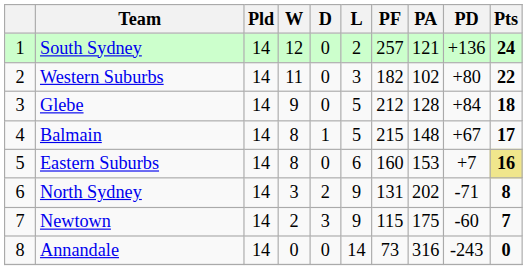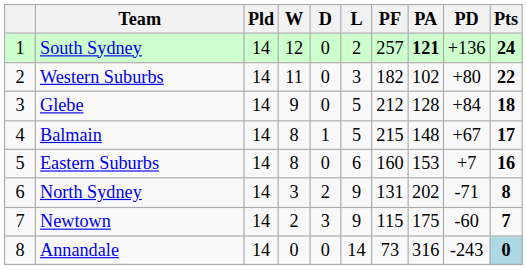(426, 47) normal -> (426, 47) bold
(506, 163) khaki background -> (506, 163) no background
(506, 250) no background -> (506, 250) lightblue background
